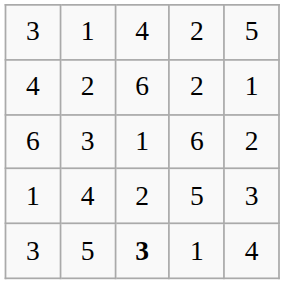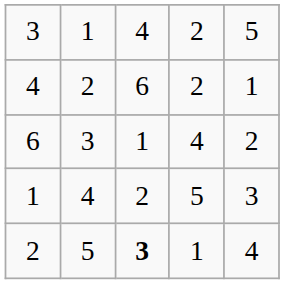(197, 141) 6 -> (197, 141) 4
(33, 250) 3 -> (33, 250) 2
